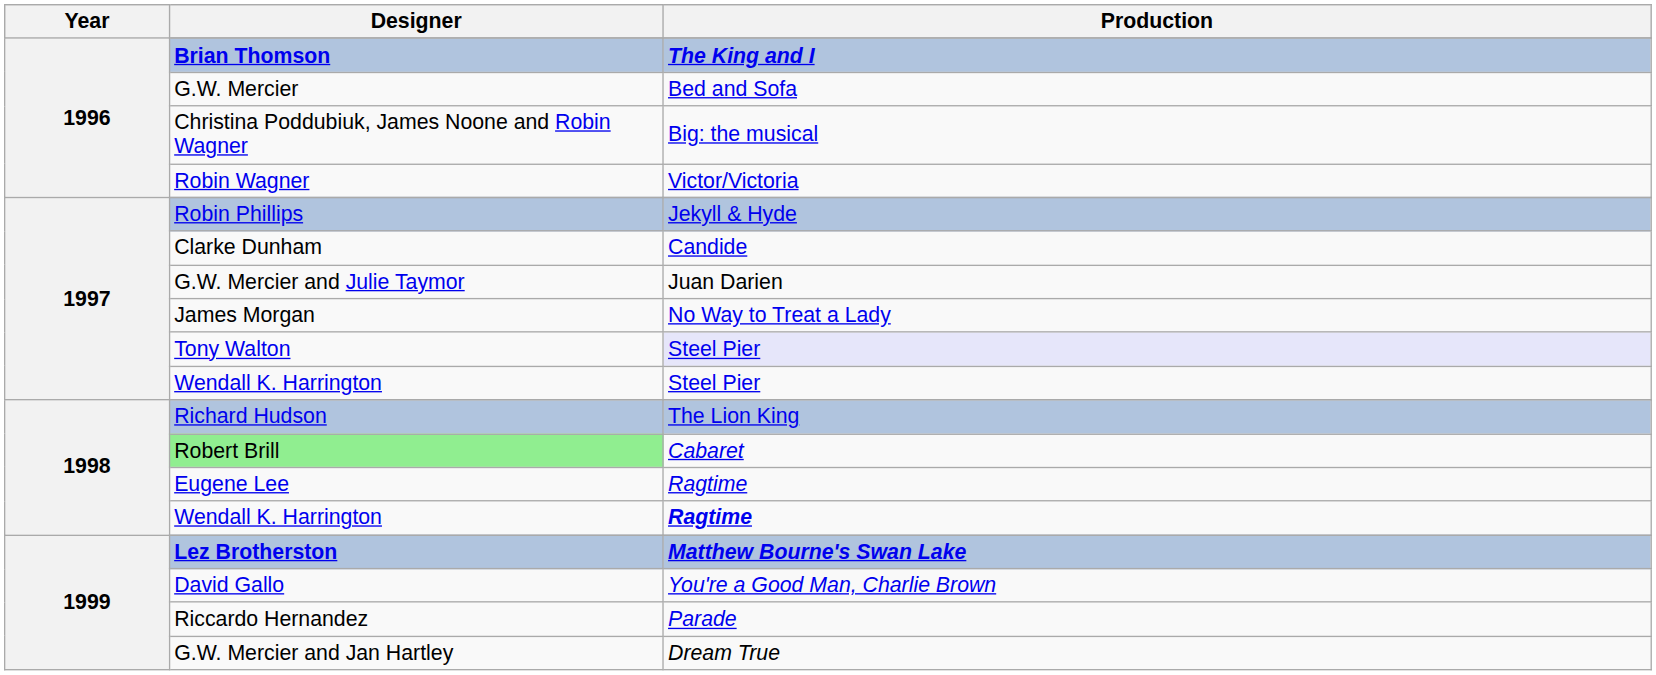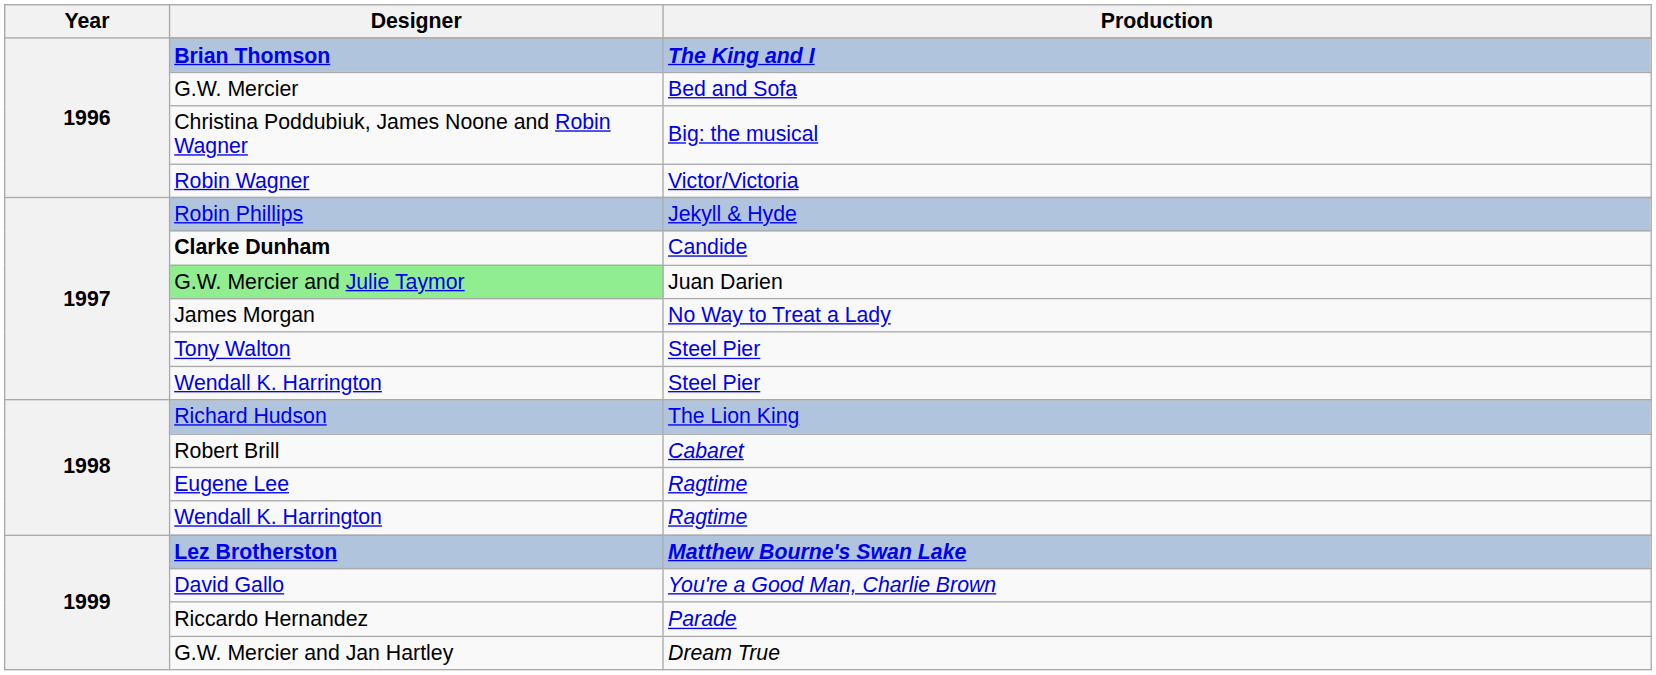(248, 247) normal -> (252, 247) bold
(319, 281) no background -> (319, 281) lightgreen background
(714, 349) lavender background -> (714, 349) no background
(227, 450) lightgreen background -> (227, 450) no background
(710, 517) bold -> (708, 517) normal
